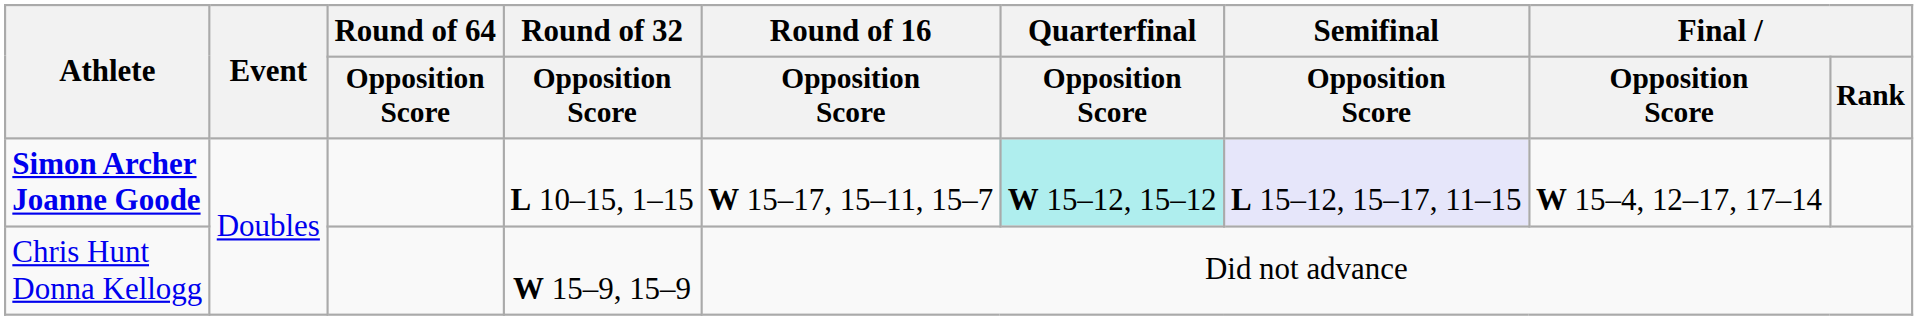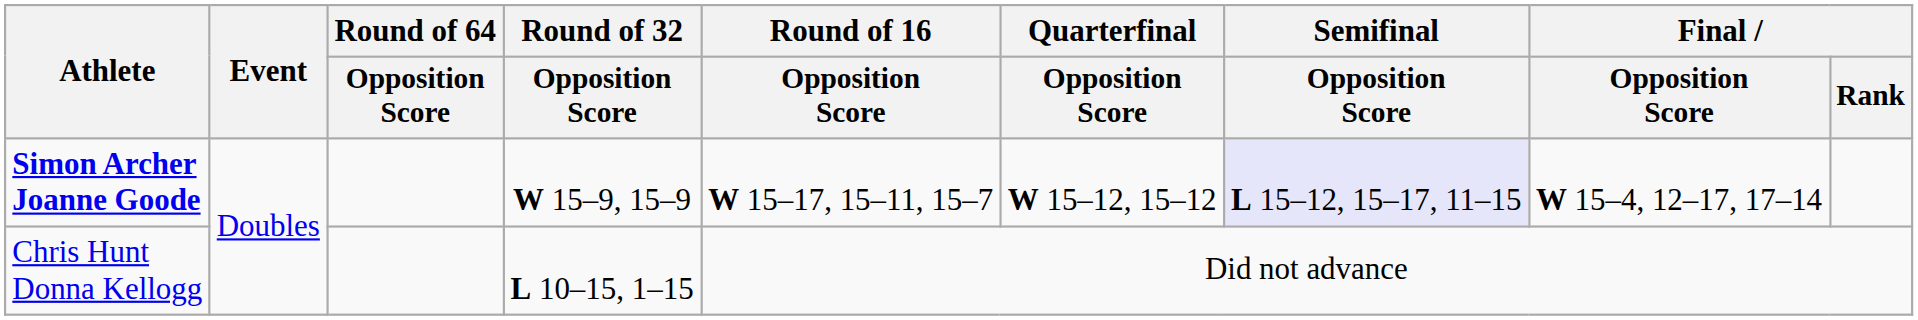(602, 200) L 10–15, 1–15 -> (602, 200) W 15–9, 15–9
(1112, 200) paleturquoise background -> (1112, 200) no background
(602, 288) W 15–9, 15–9 -> (602, 288) L 10–15, 1–15
